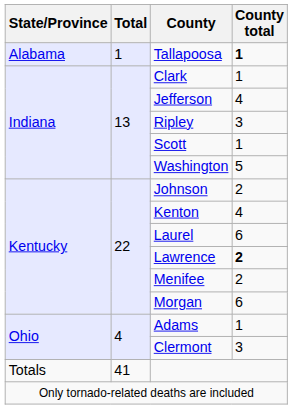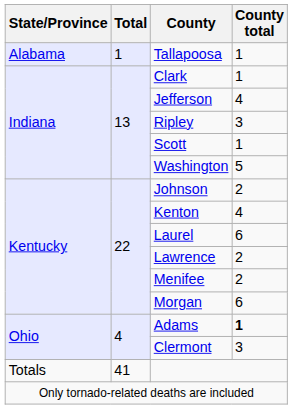(239, 54) bold -> (239, 54) normal
(239, 257) bold -> (239, 257) normal
(239, 325) normal -> (239, 325) bold
